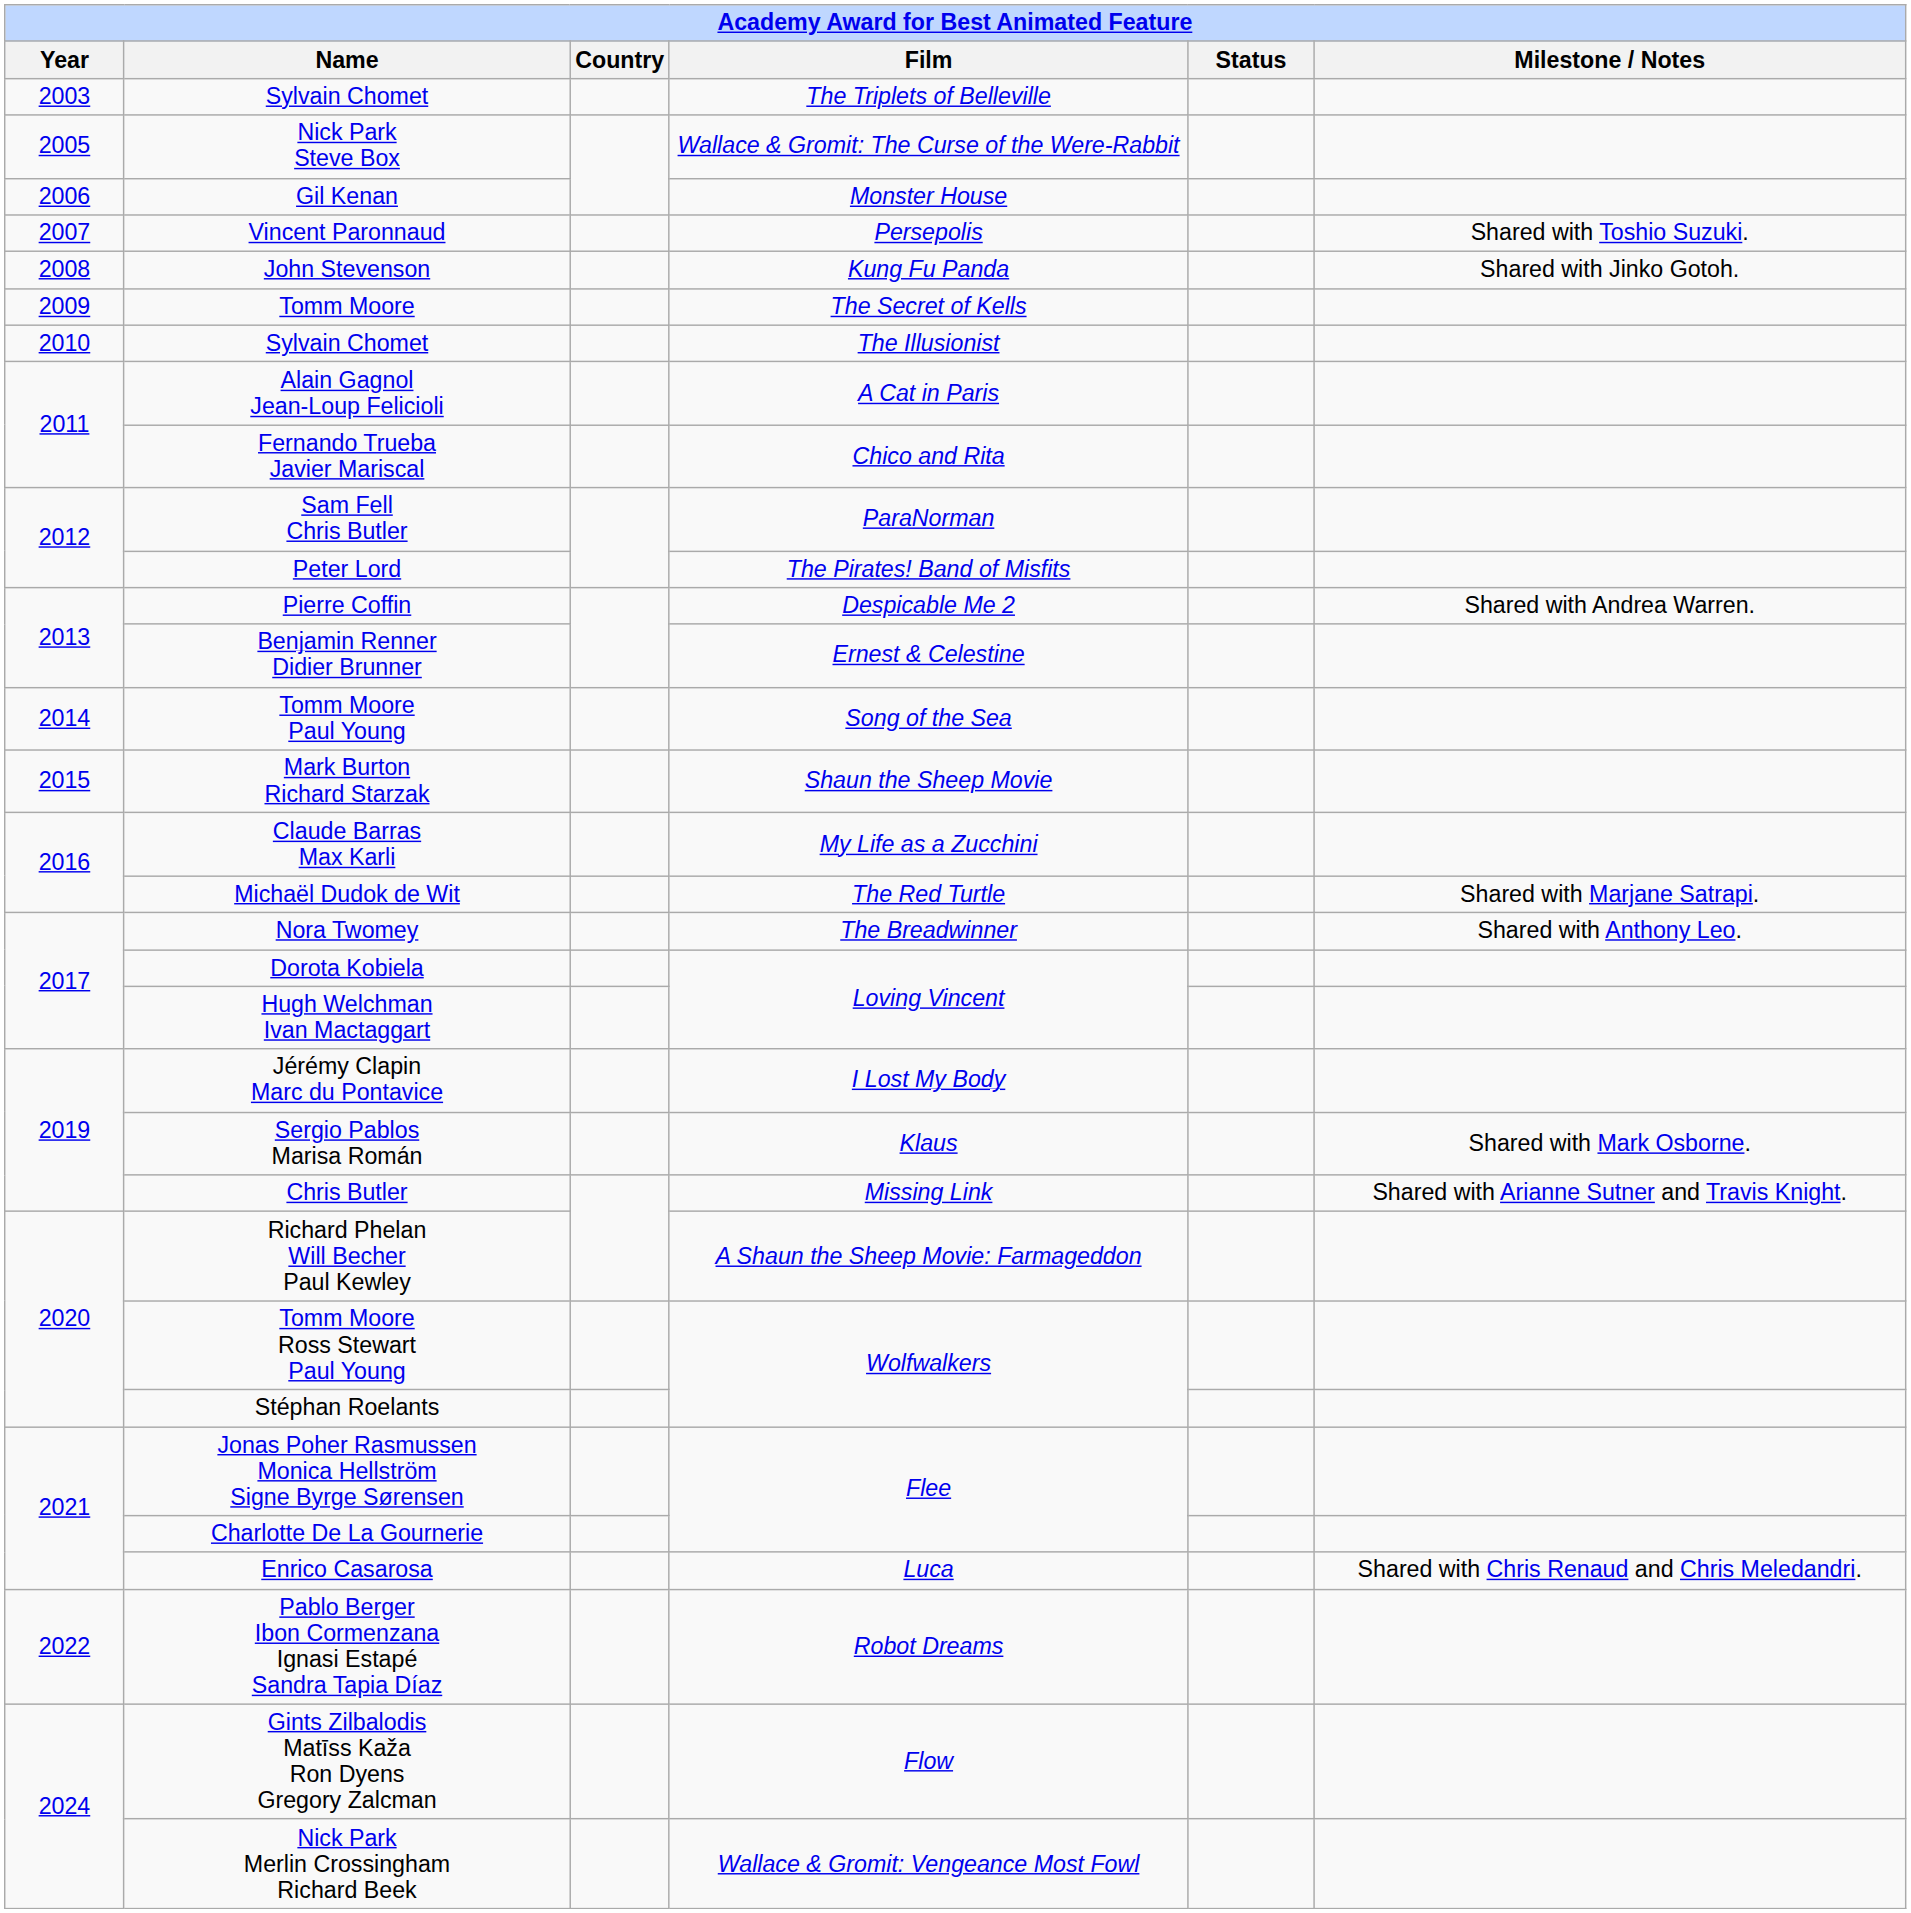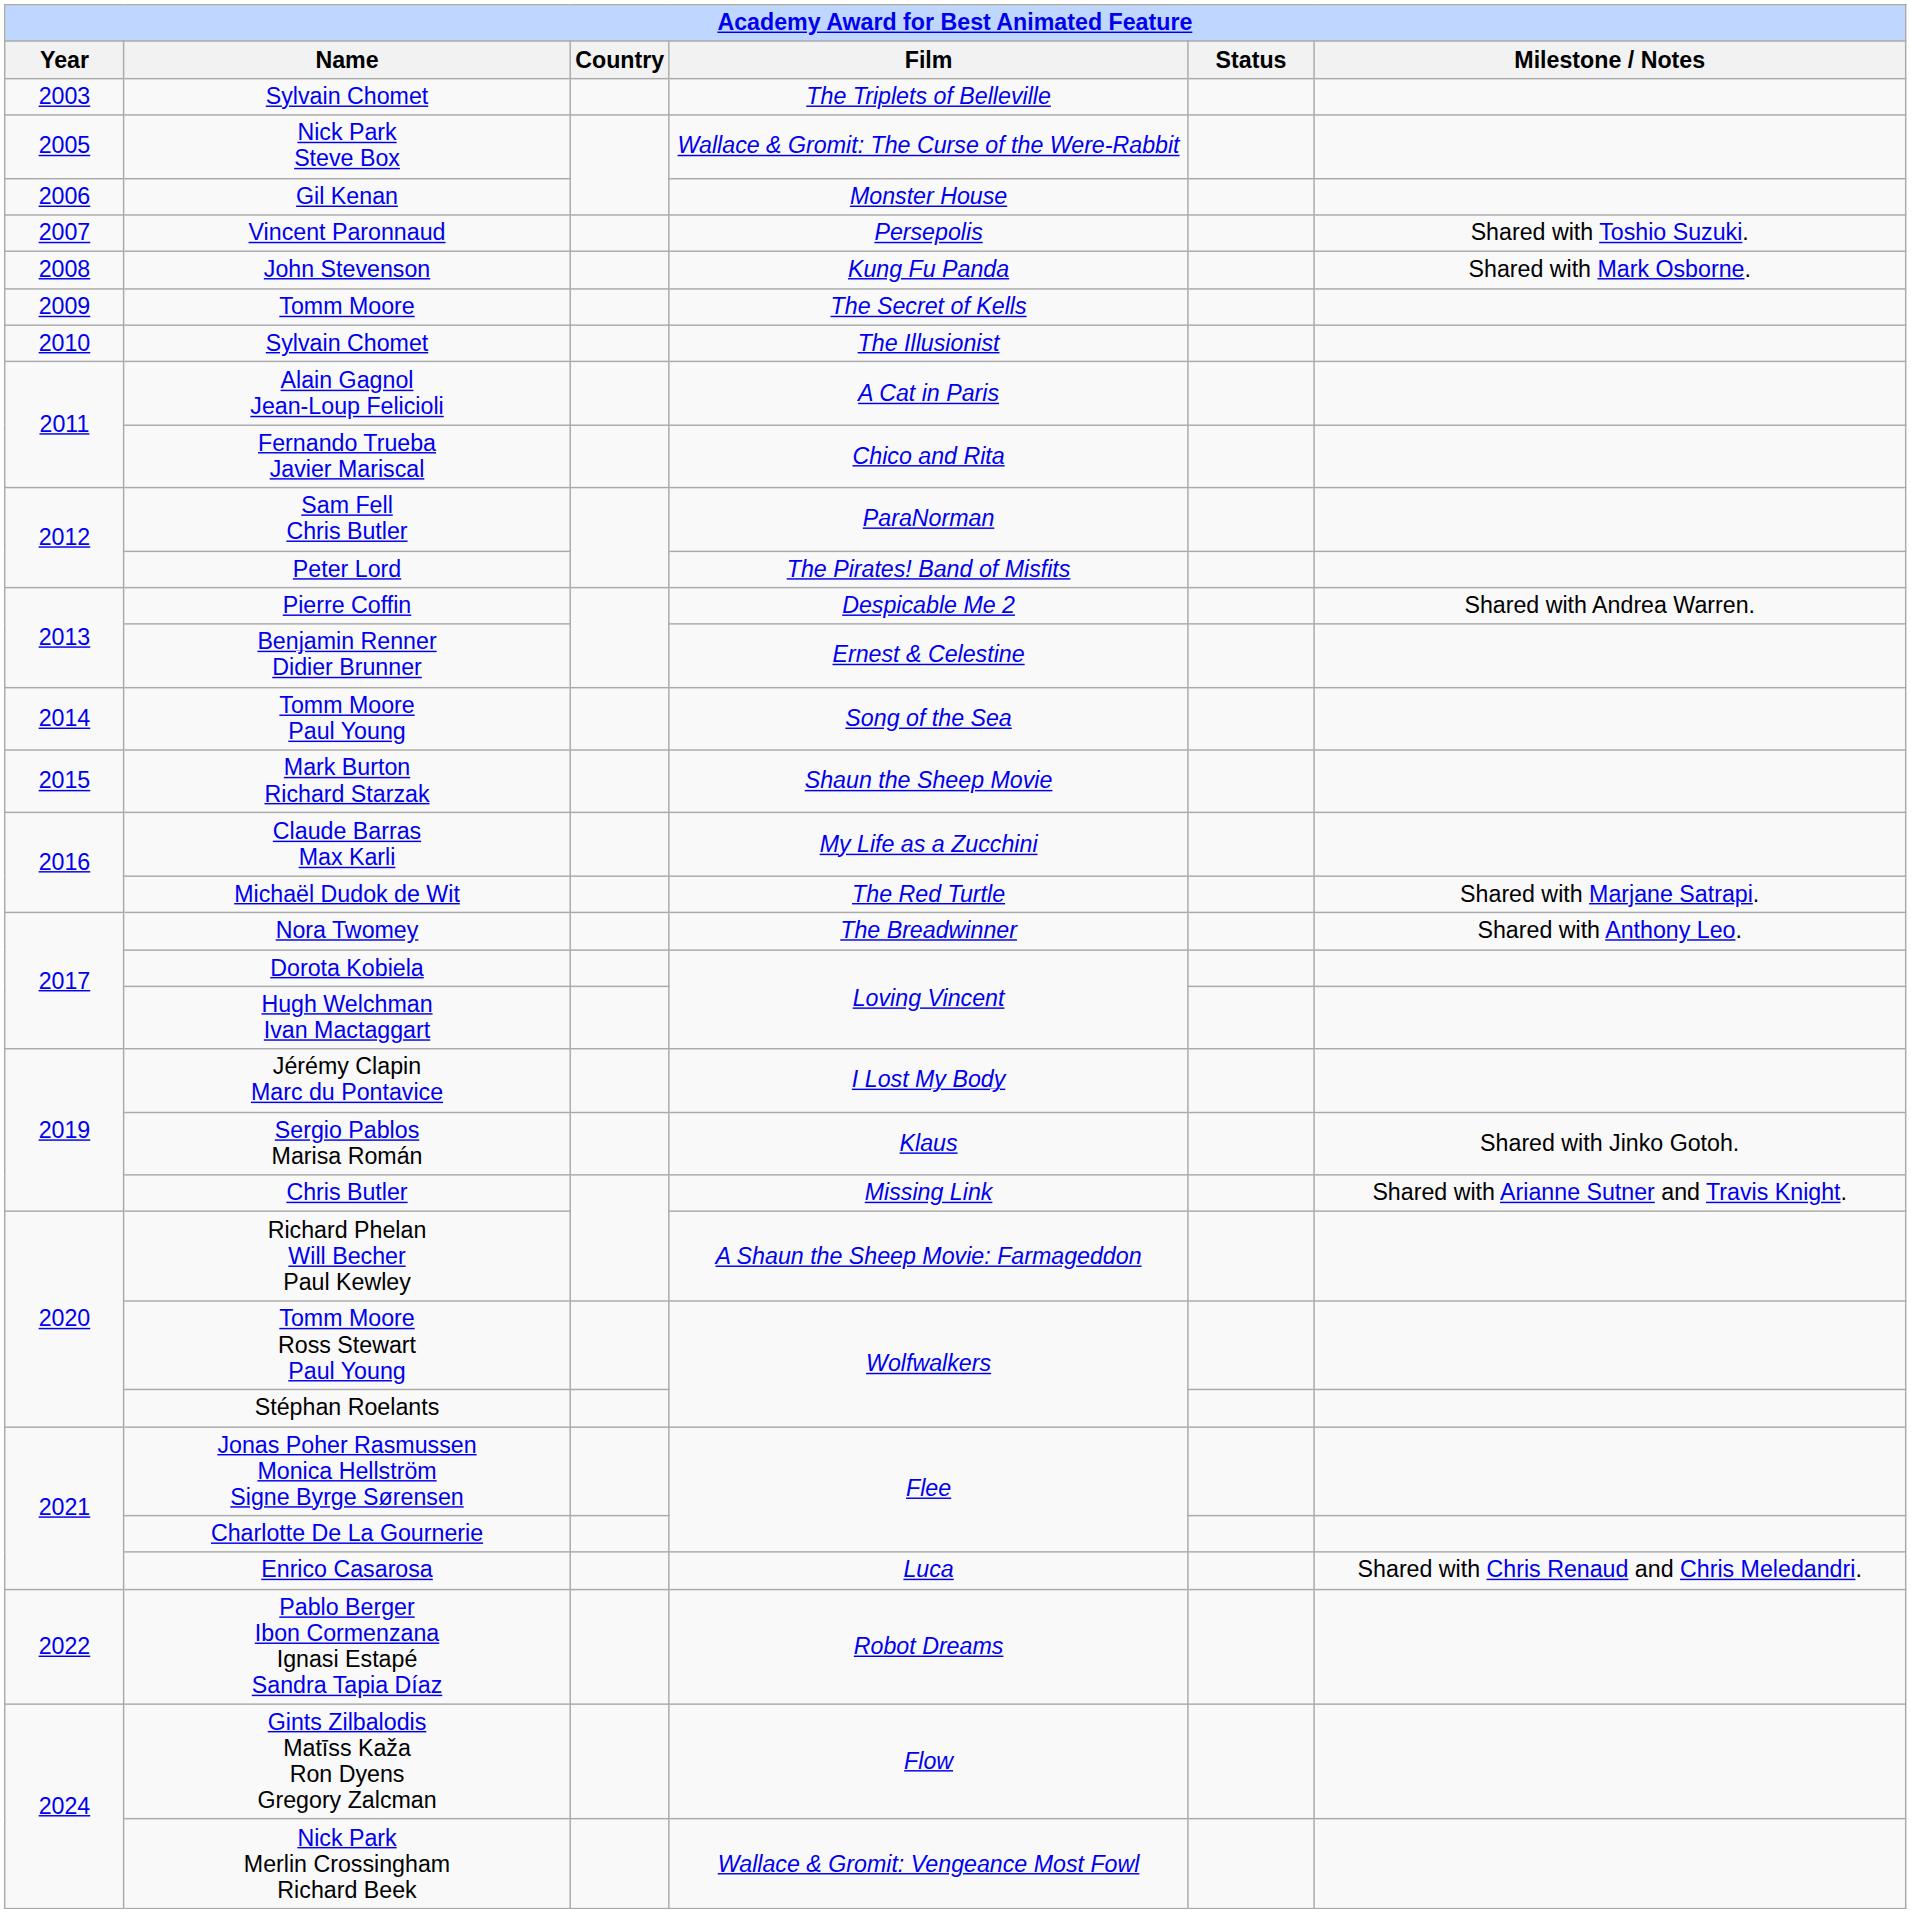(1610, 269) Shared with Jinko Gotoh. -> (1610, 269) Shared with Mark Osborne.
(1610, 1143) Shared with Mark Osborne. -> (1610, 1143) Shared with Jinko Gotoh.
